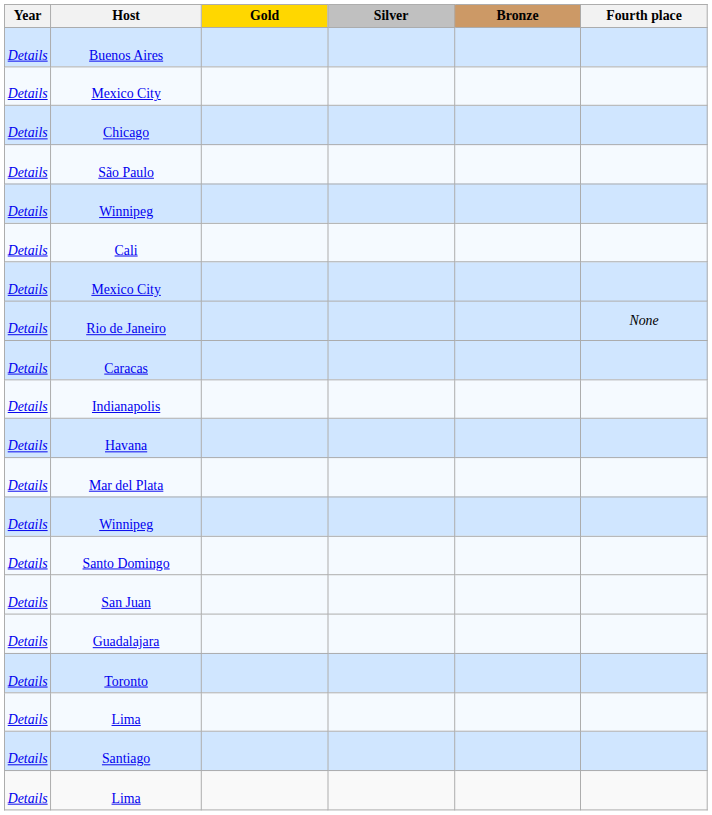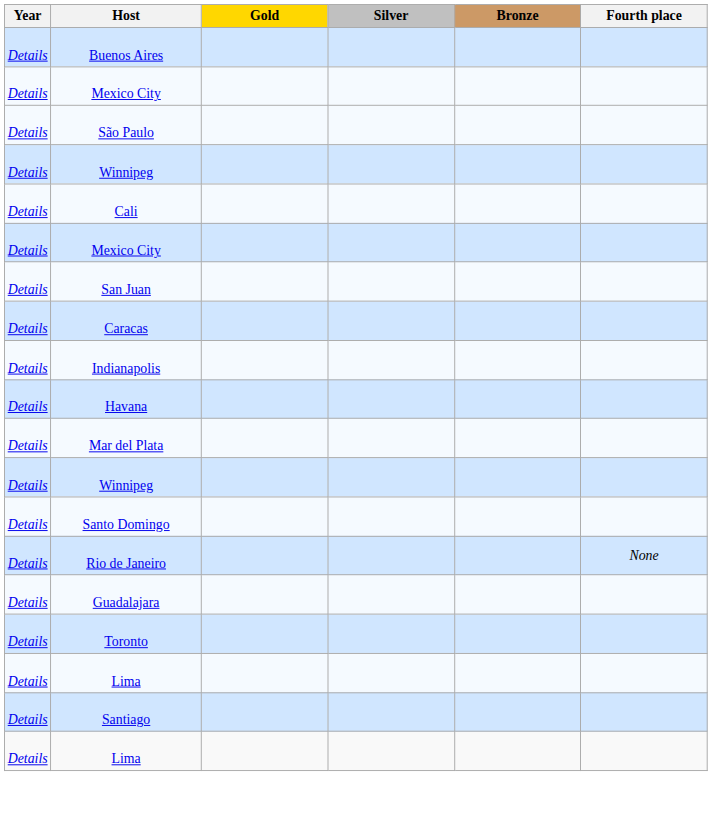- row: (28, 133)
rows swapped: (28, 603) <-> (28, 329)
